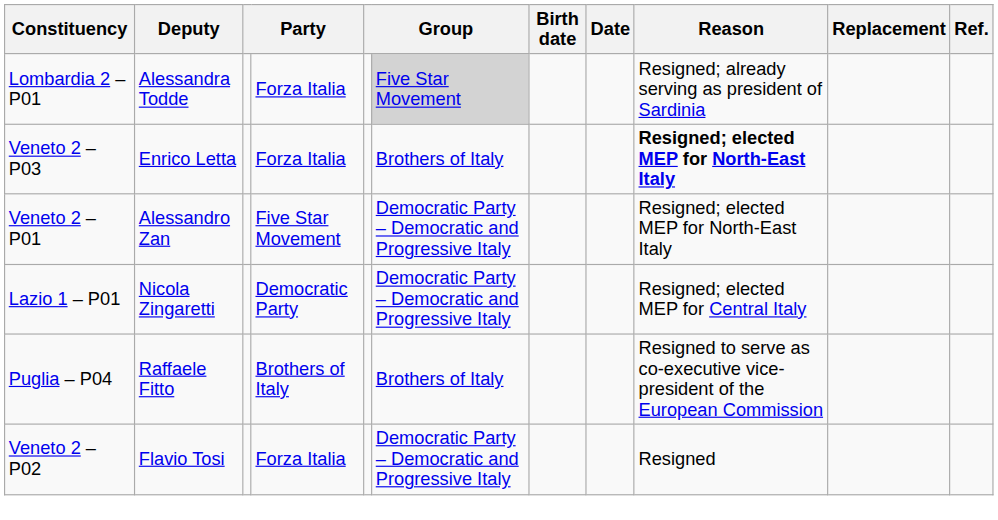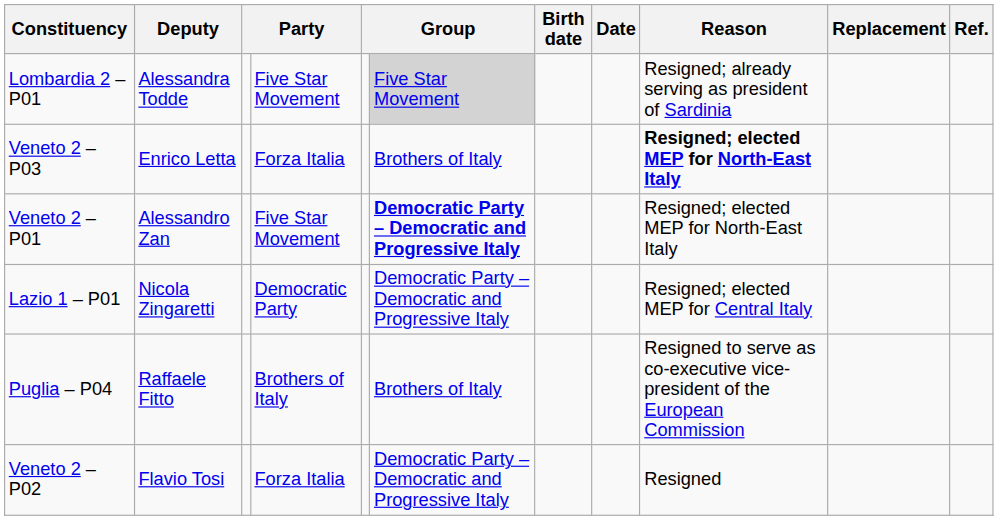(301, 88) Forza Italia -> (297, 88) Five Star Movement
(447, 228) normal -> (450, 228) bold
